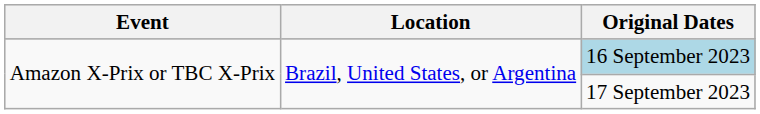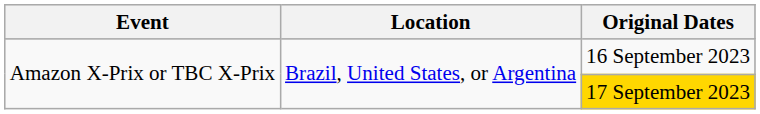(668, 56) lightblue background -> (668, 56) no background
(668, 91) no background -> (668, 91) gold background
